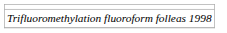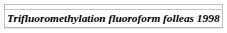(109, 18) normal -> (113, 18) bold
